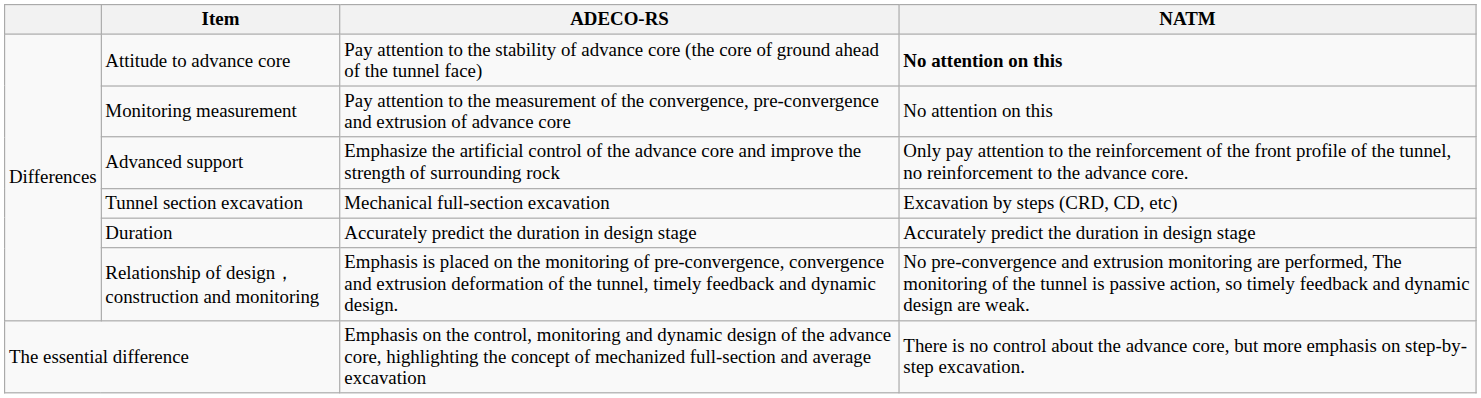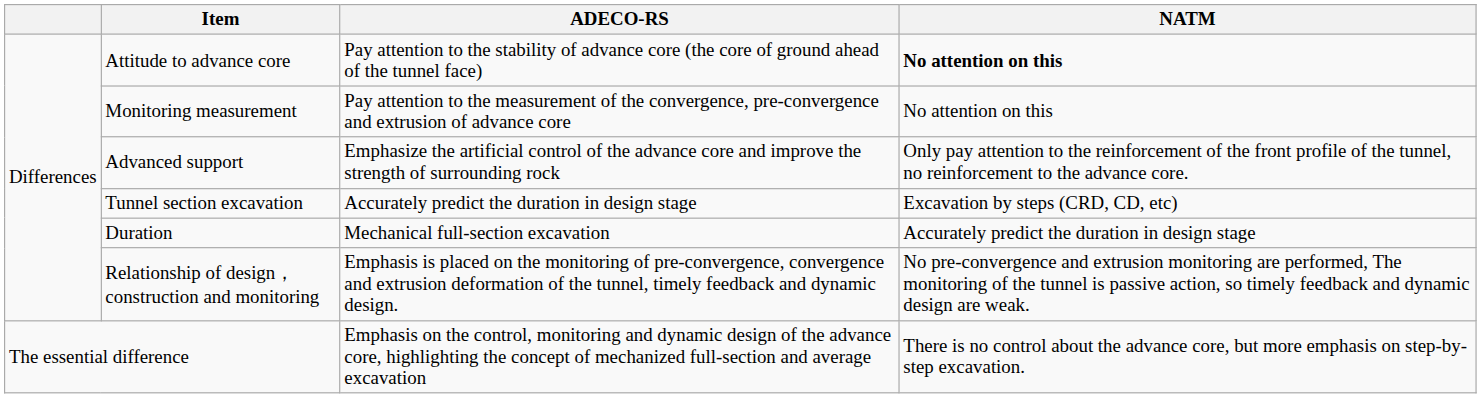(477, 202) Mechanical full-section excavation -> (520, 202) Accurately predict the duration in design stage
(520, 232) Accurately predict the duration in design stage -> (477, 232) Mechanical full-section excavation
